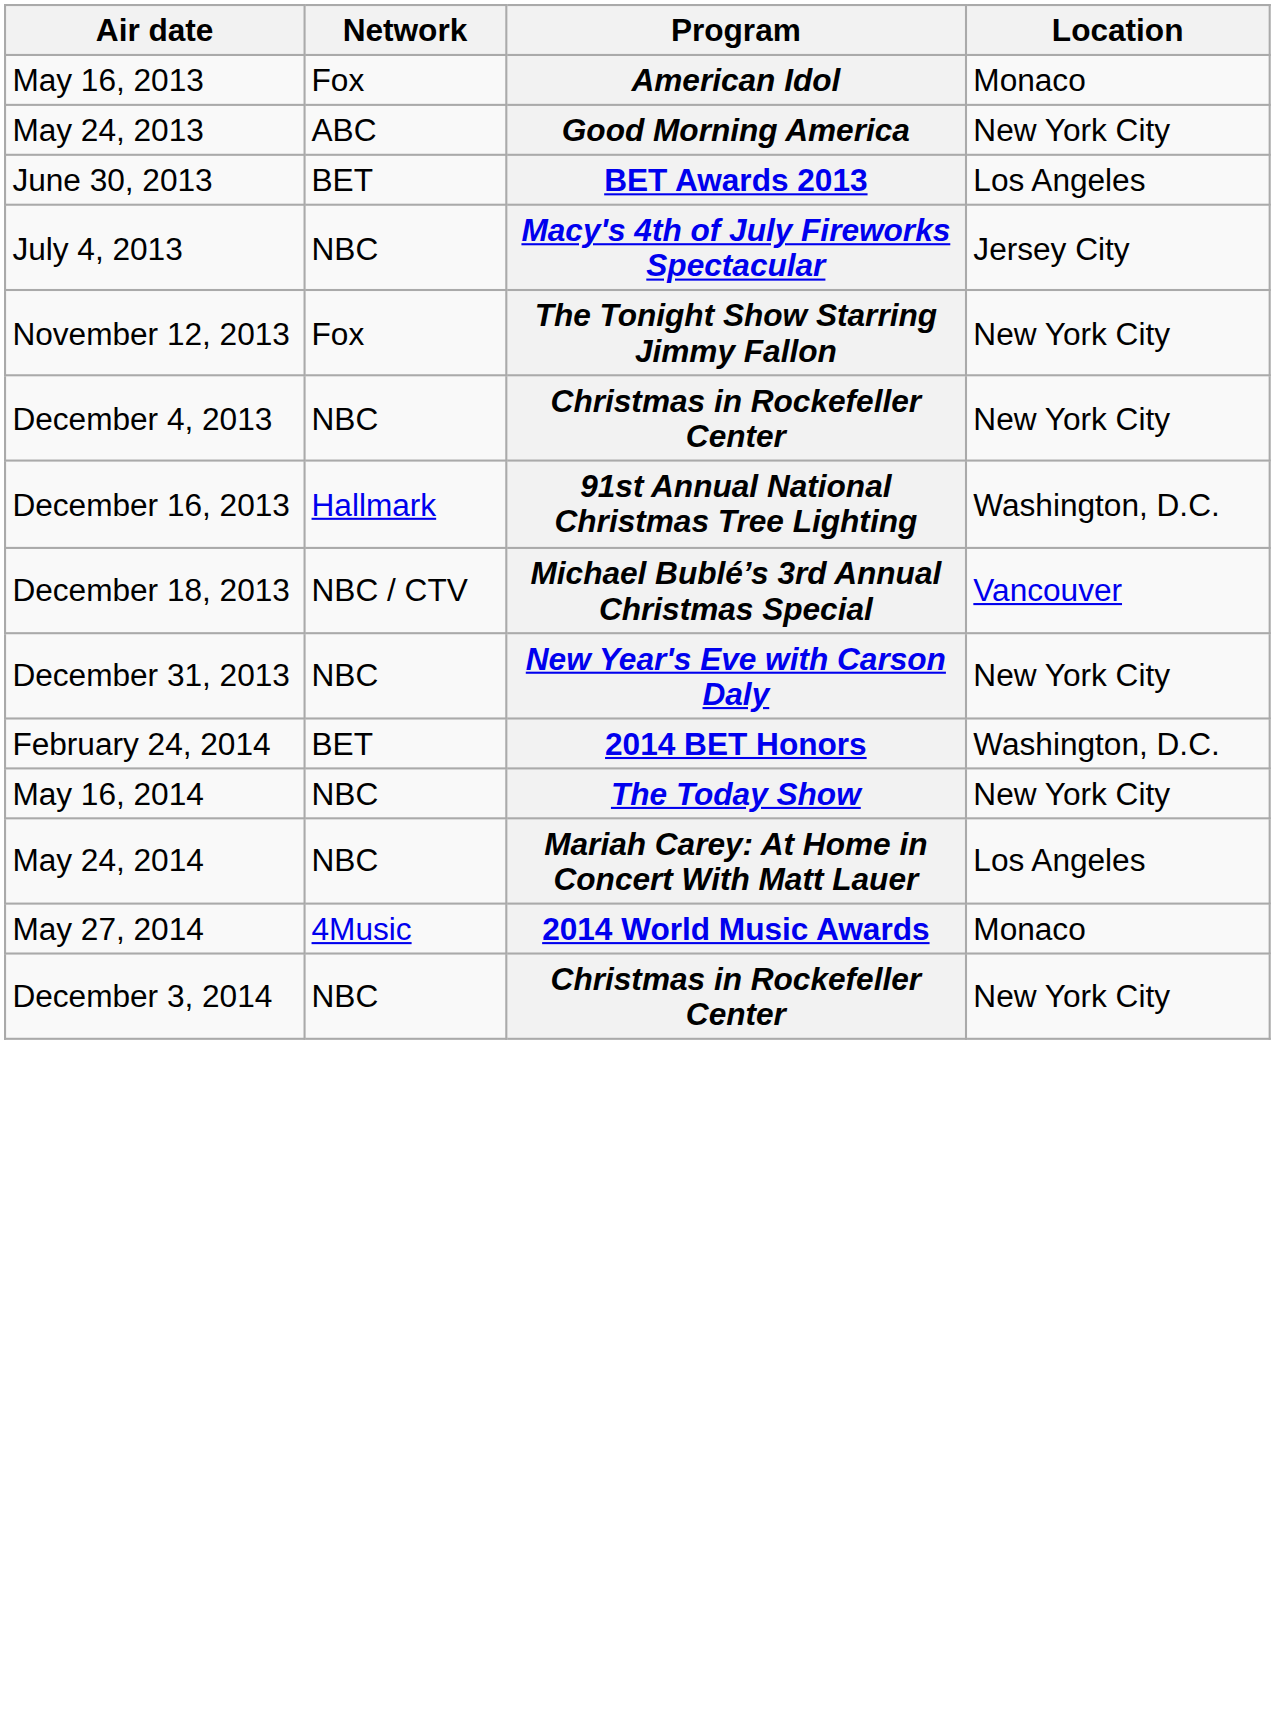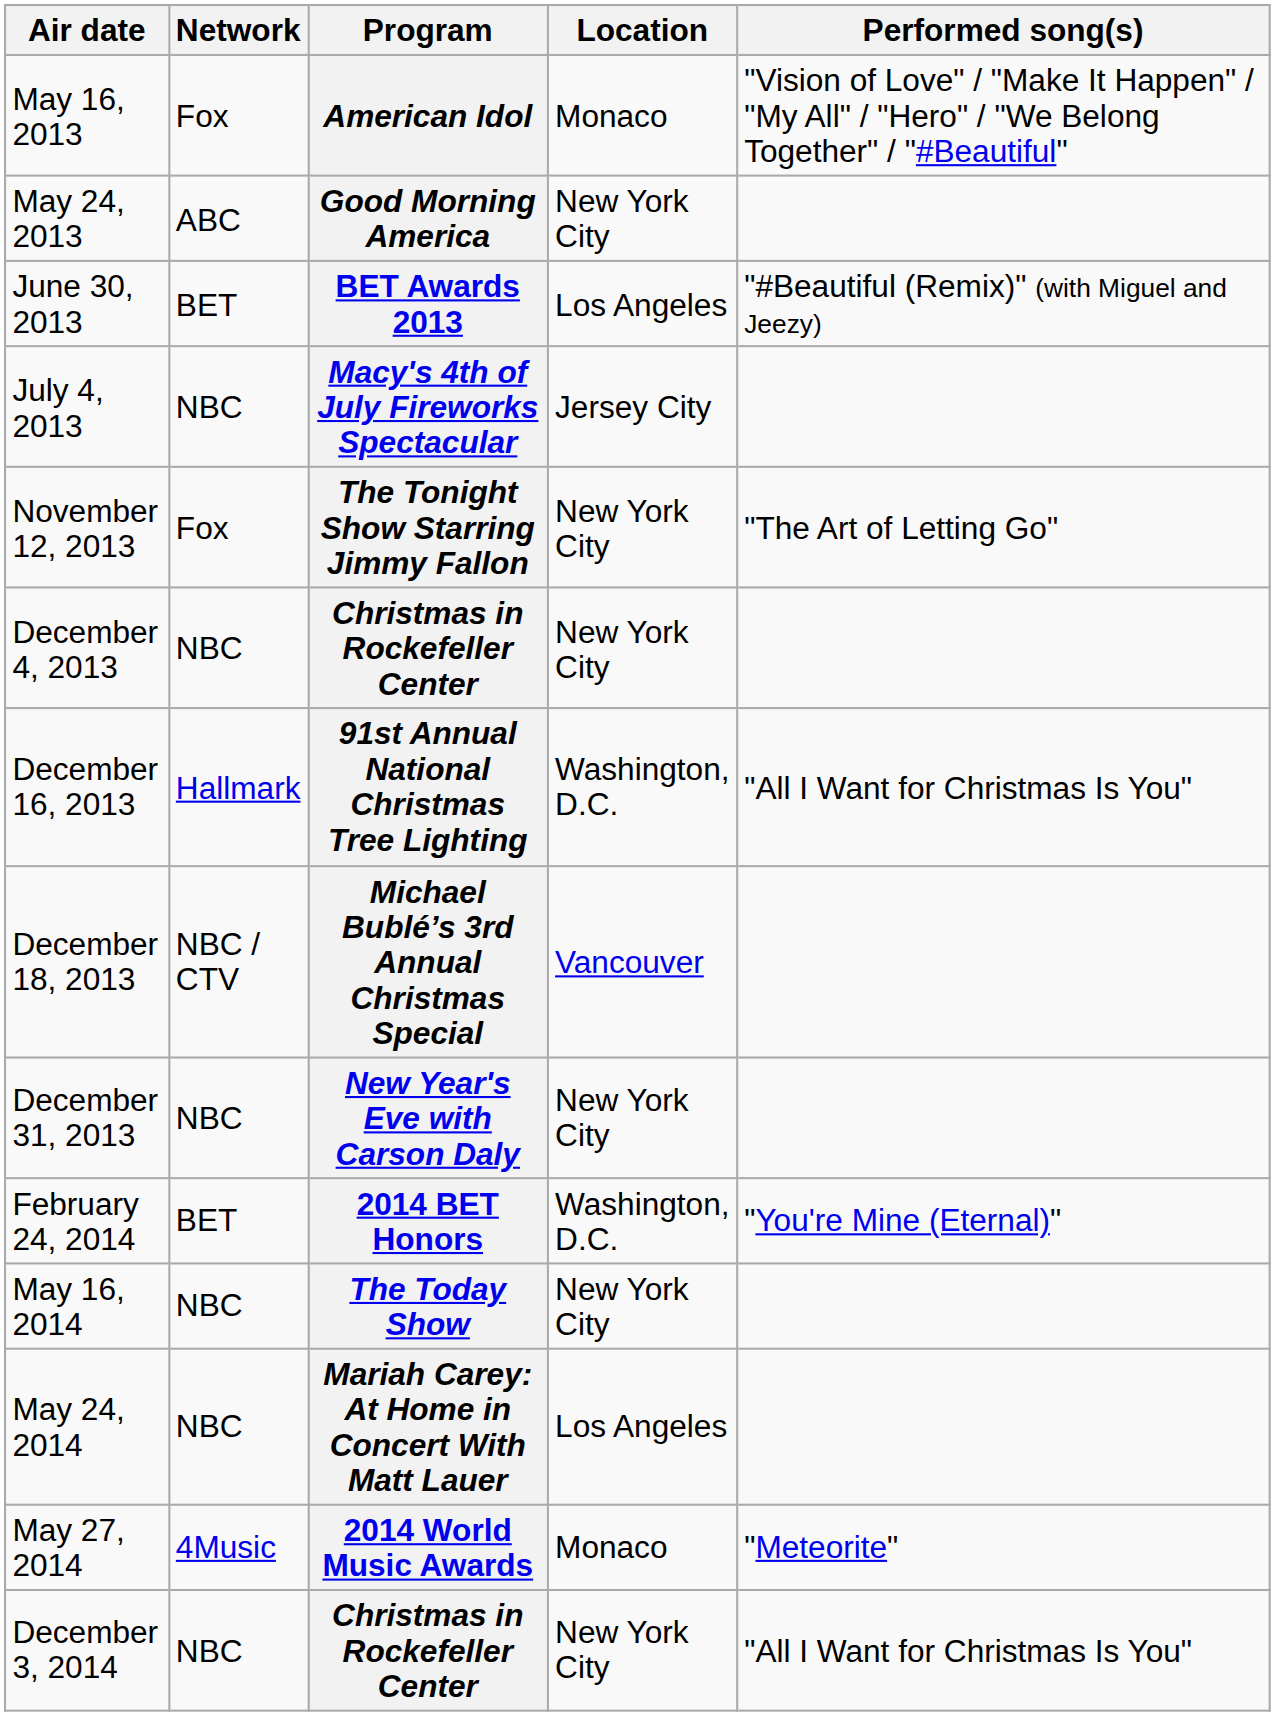+ column: (1003, 30)
